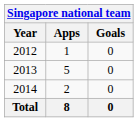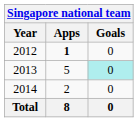(67, 51) normal -> (67, 51) bold
(111, 70) no background -> (111, 70) paleturquoise background
